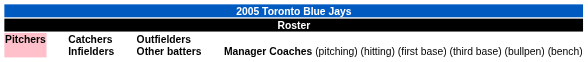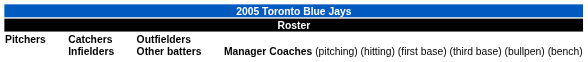(25, 39) pink background -> (25, 39) no background
